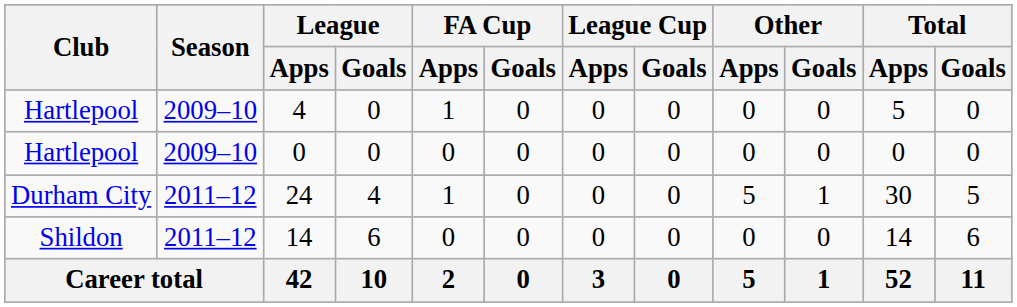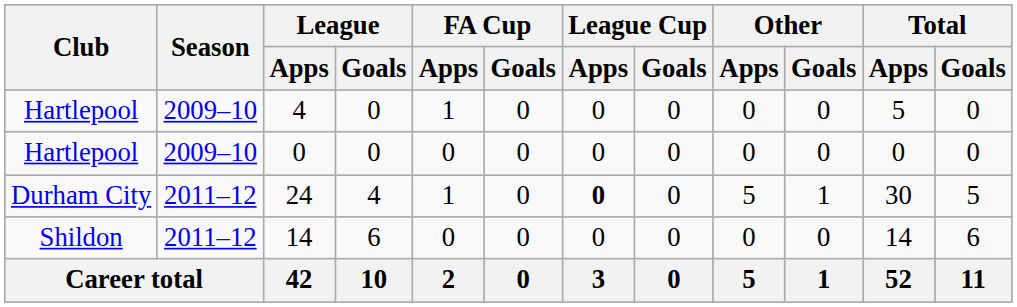(598, 195) normal -> (598, 195) bold
